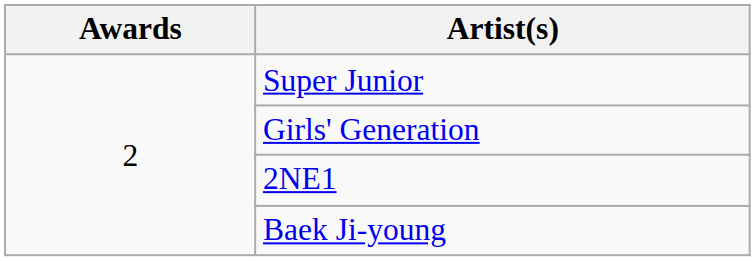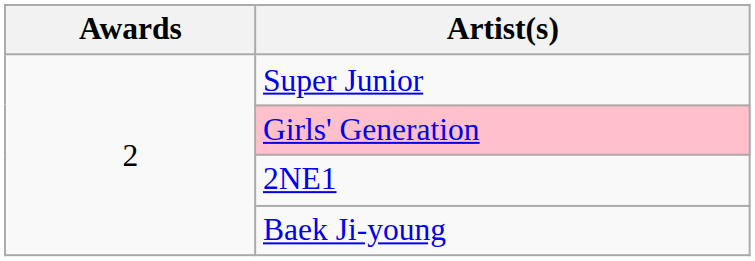(371, 129) no background -> (371, 129) pink background
